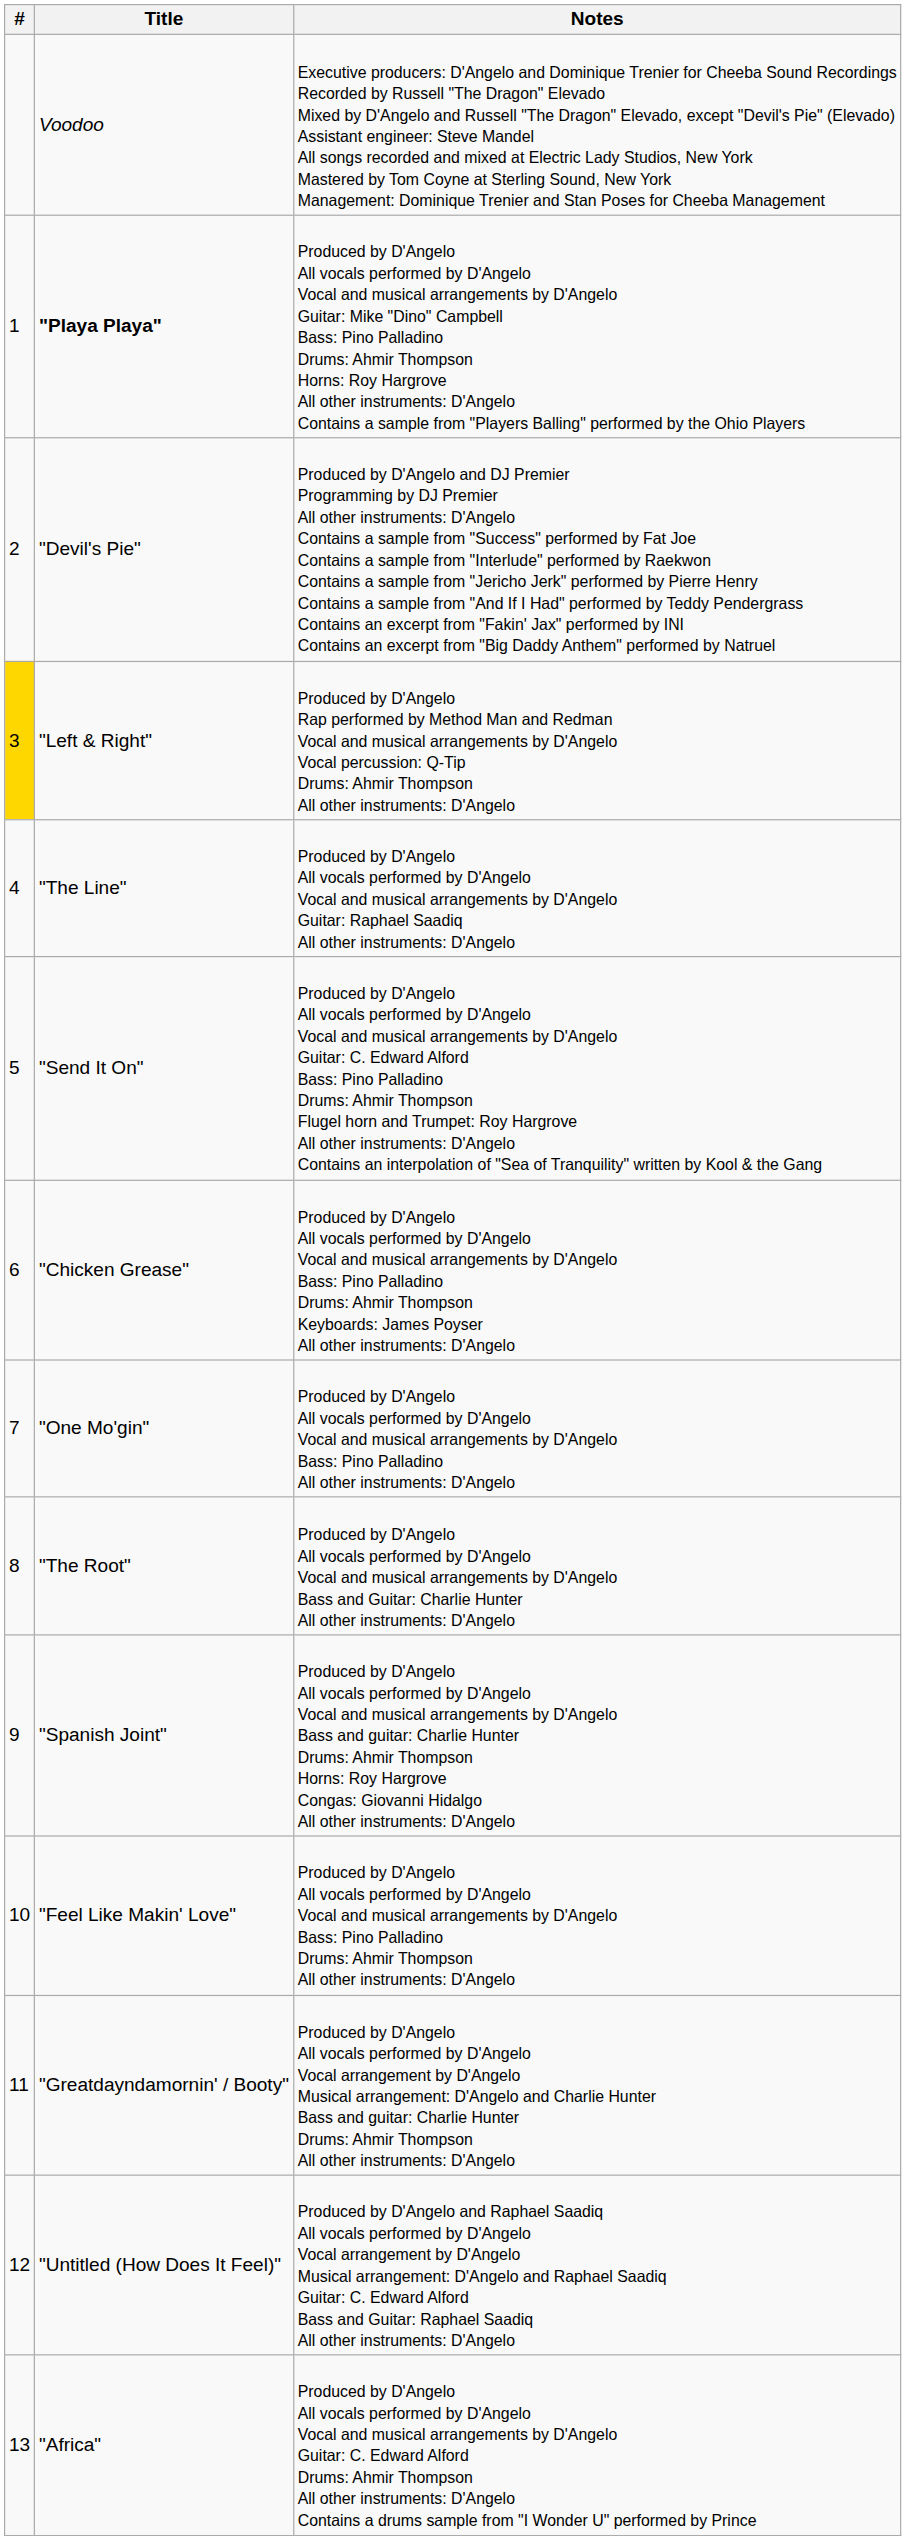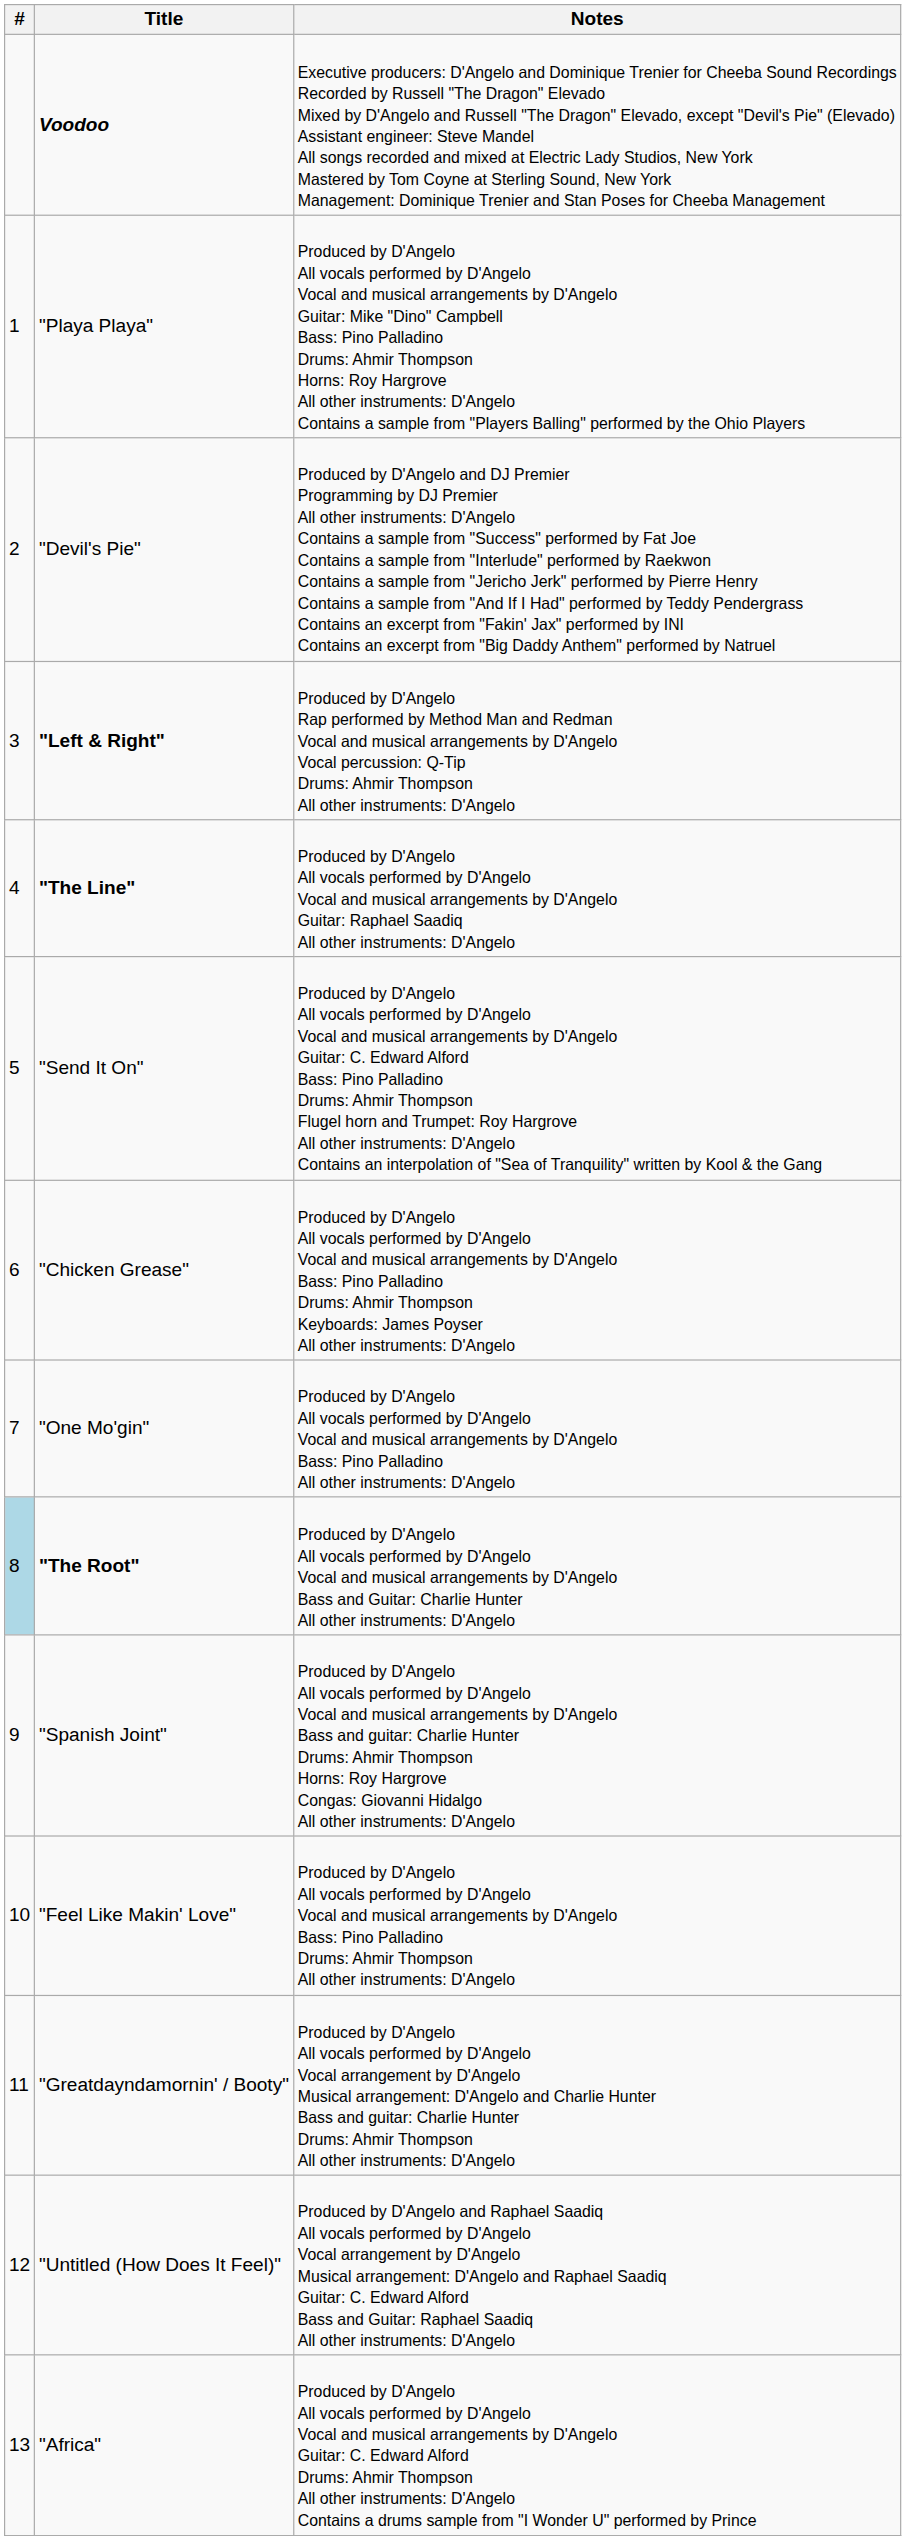(71, 124) normal -> (74, 124) bold
(100, 326) bold -> (96, 326) normal
(14, 740) gold background -> (14, 740) no background
(95, 740) normal -> (102, 740) bold
(83, 888) normal -> (87, 888) bold
(14, 1565) no background -> (14, 1565) lightblue background
(85, 1565) normal -> (89, 1565) bold
